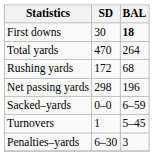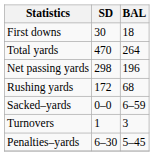(128, 32) bold -> (128, 32) normal
rows swapped: (40, 68) <-> (48, 87)
(134, 123) 5–45 -> (125, 123) 3
(125, 142) 3 -> (134, 142) 5–45
